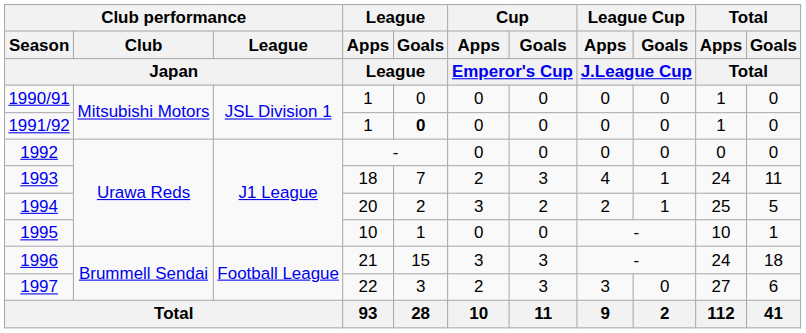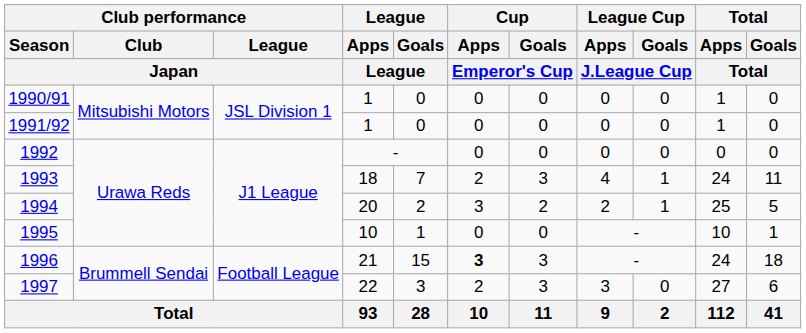(421, 125) bold -> (421, 125) normal
(479, 260) normal -> (479, 260) bold
